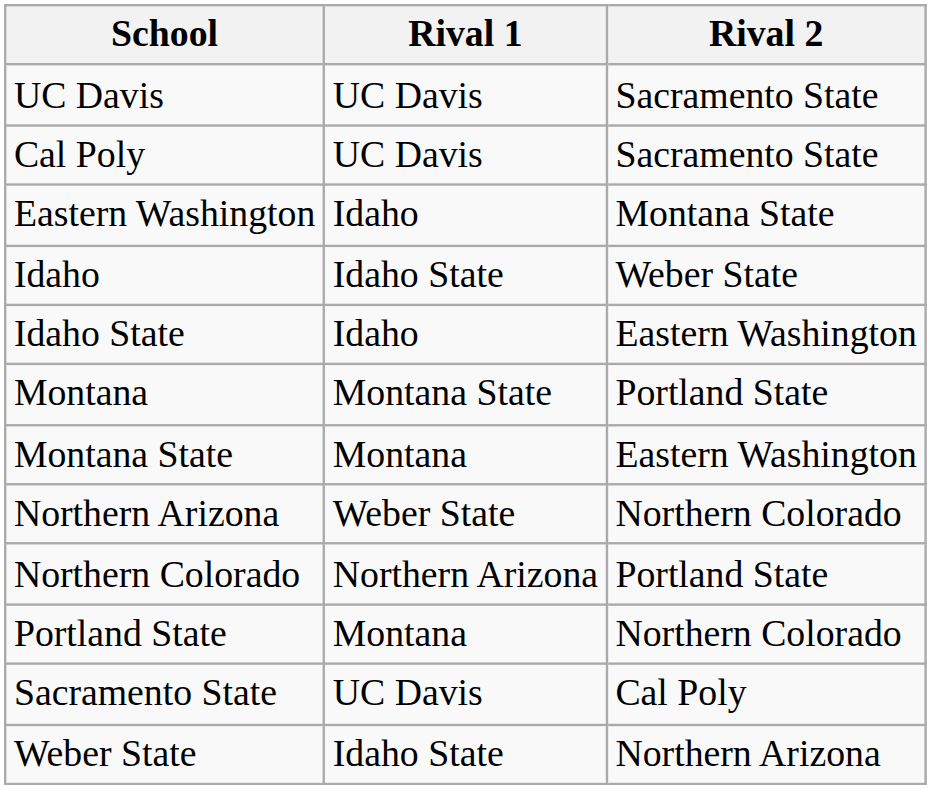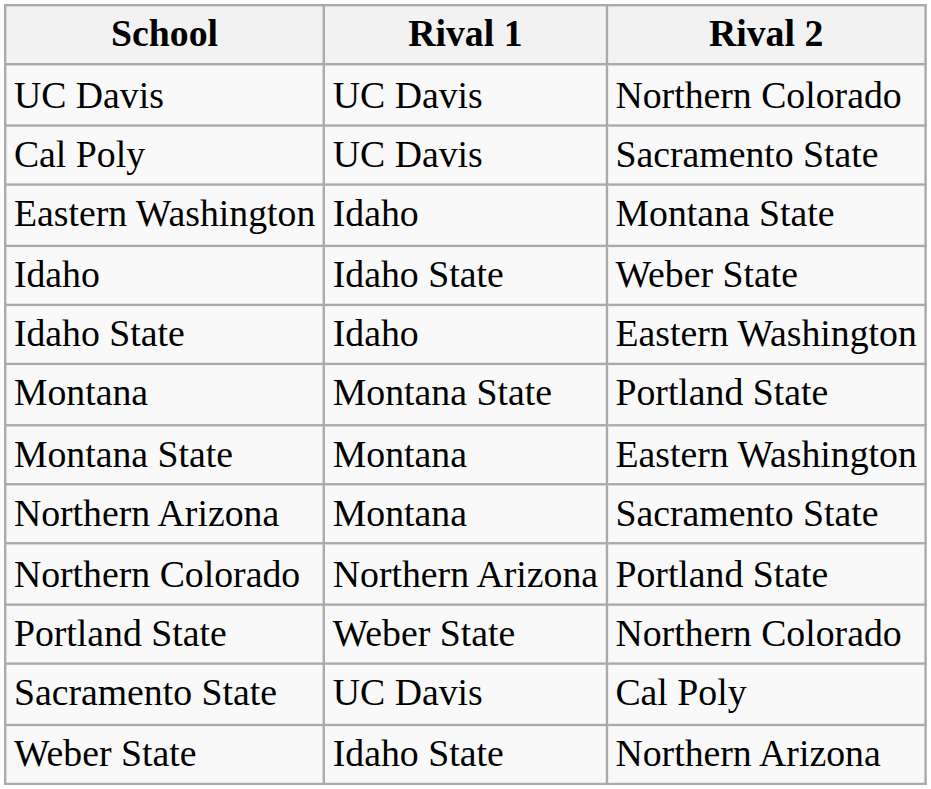(747, 94) Sacramento State -> (759, 94) Northern Colorado
(424, 513) Weber State -> (400, 513) Montana
(759, 513) Northern Colorado -> (747, 513) Sacramento State
(400, 633) Montana -> (424, 633) Weber State
